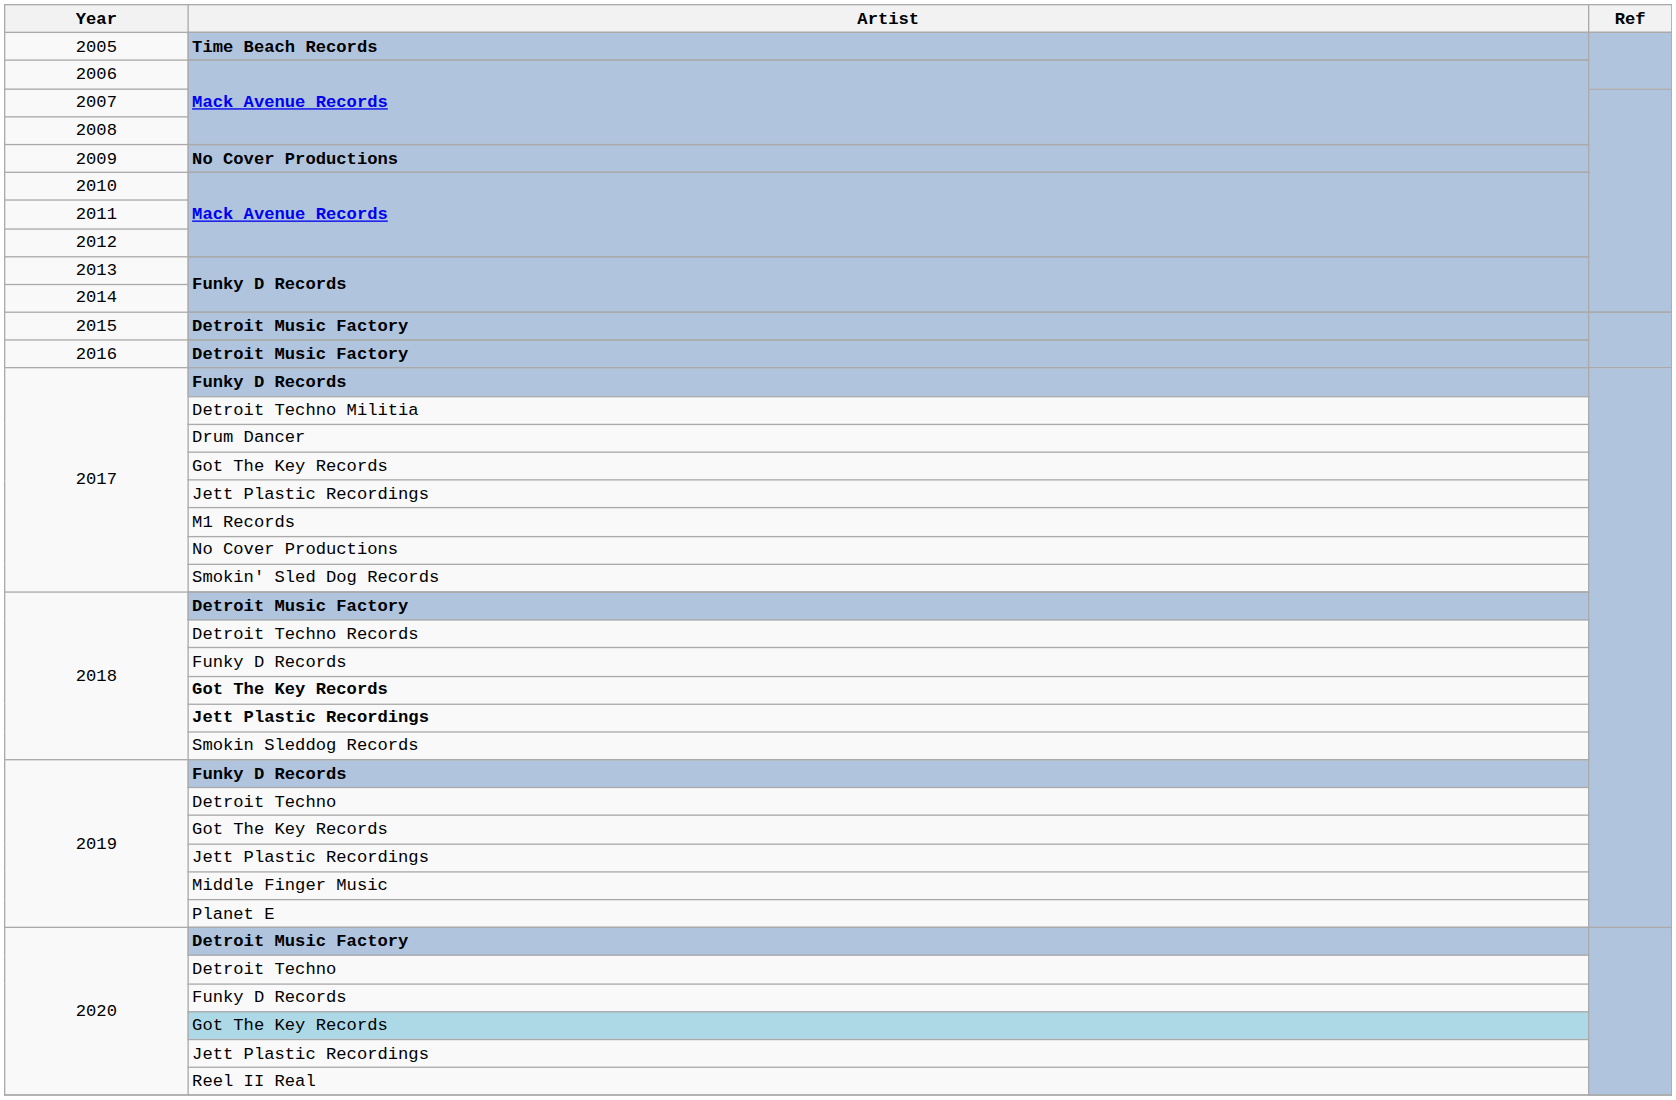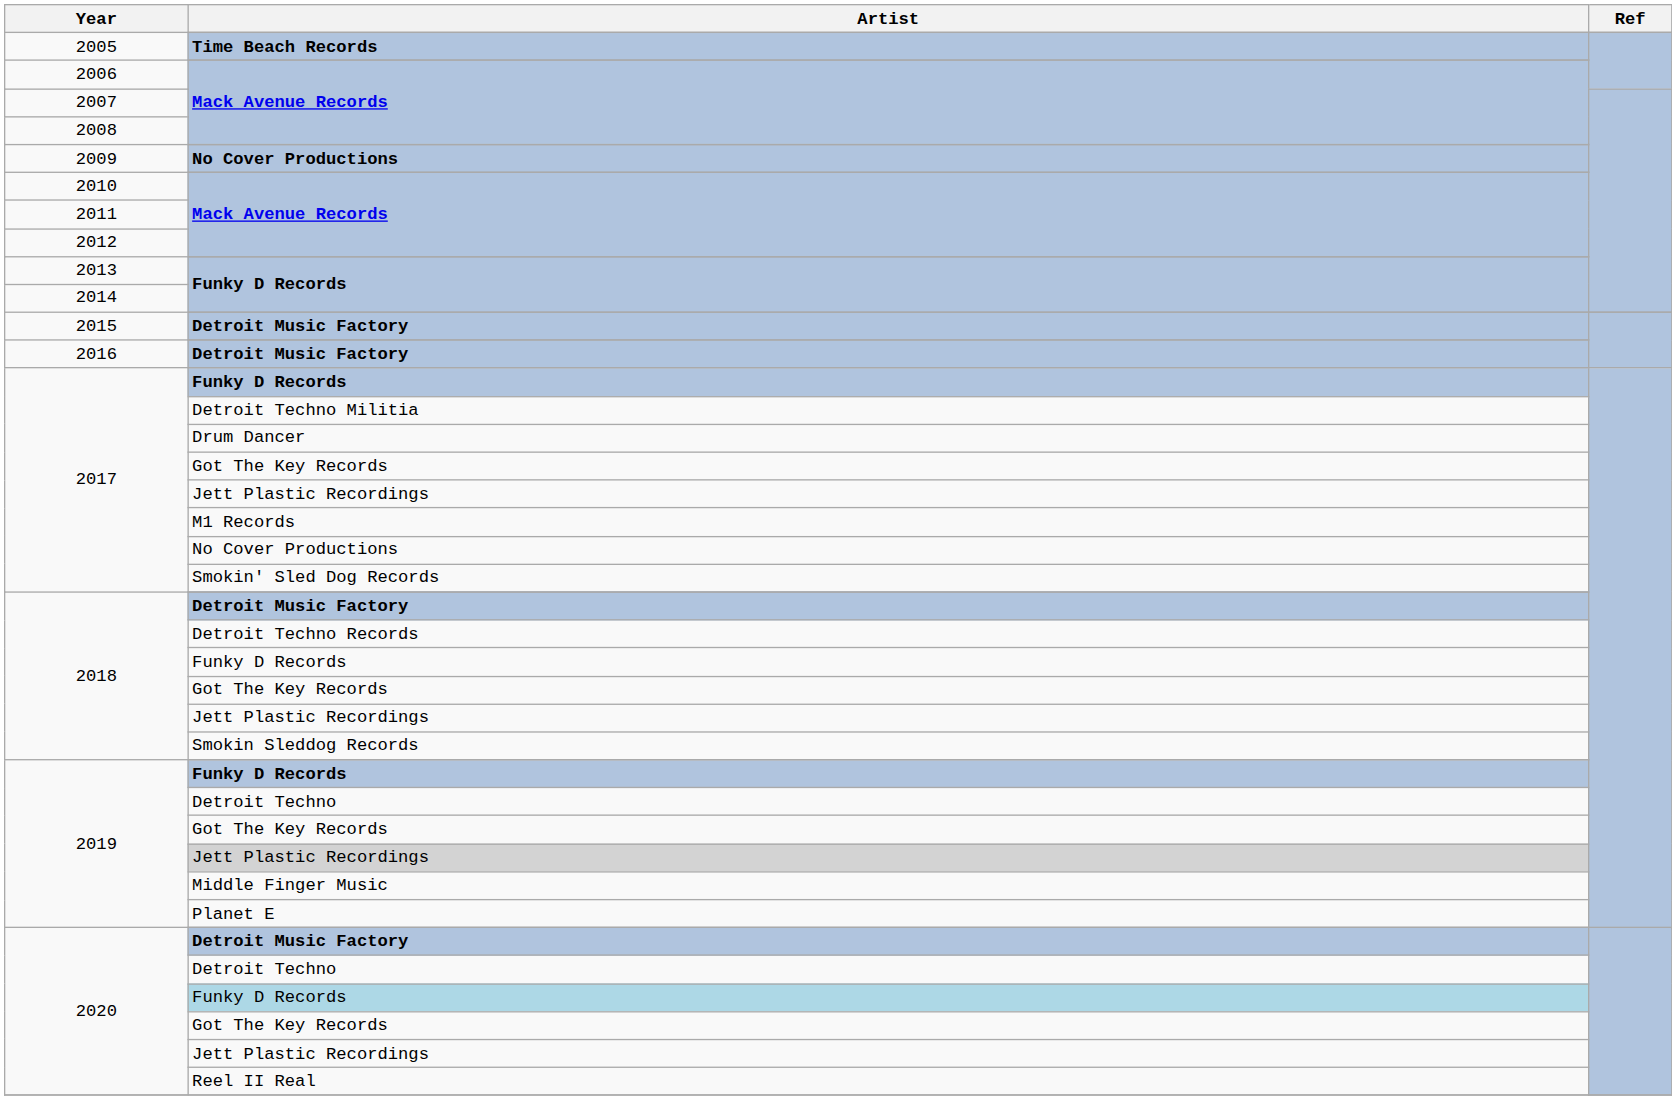(290, 690) bold -> (290, 690) normal
(311, 718) bold -> (311, 718) normal
(311, 858) no background -> (311, 858) lightgrey background
(269, 998) no background -> (269, 998) lightblue background
(290, 1025) lightblue background -> (290, 1025) no background
